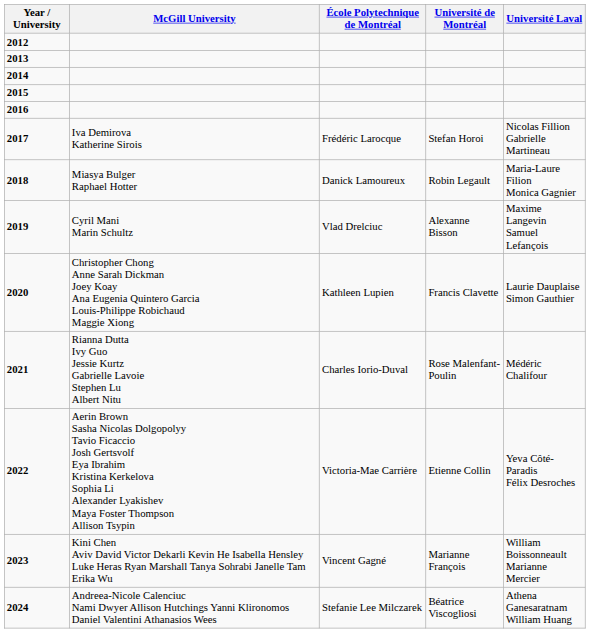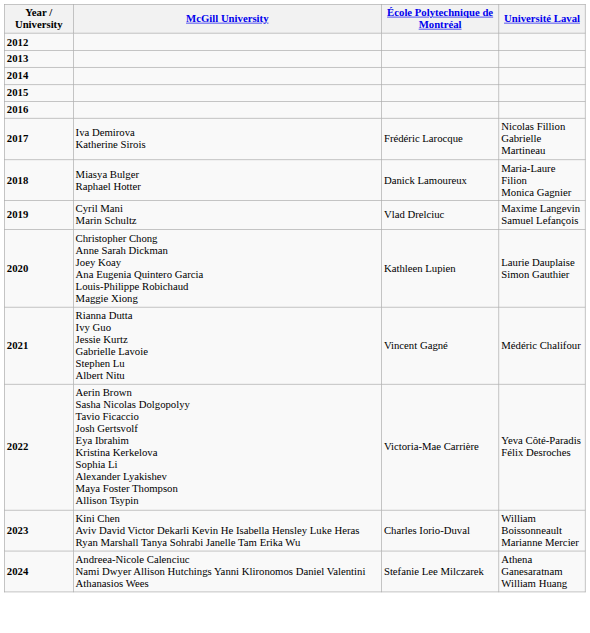- column: (465, 19)
(365, 369) Charles Iorio-Duval -> (416, 345) Vincent Gagné
(354, 560) Vincent Gagné -> (427, 530) Charles Iorio-Duval
